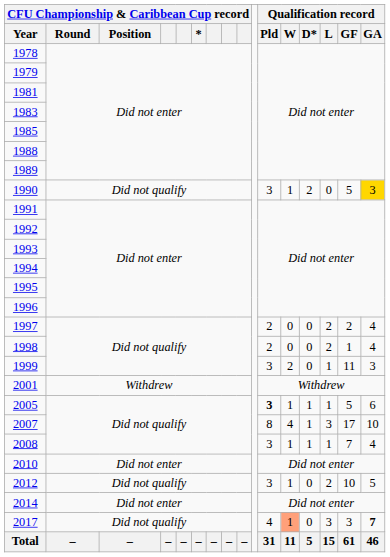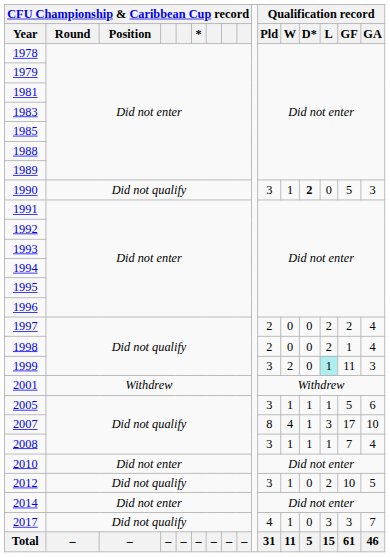(309, 190) normal -> (309, 190) bold
(373, 190) gold background -> (373, 190) no background
(329, 365) no background -> (329, 365) paleturquoise background
(269, 405) bold -> (269, 405) normal
(290, 522) lightsalmon background -> (290, 522) no background
(373, 522) bold -> (373, 522) normal
